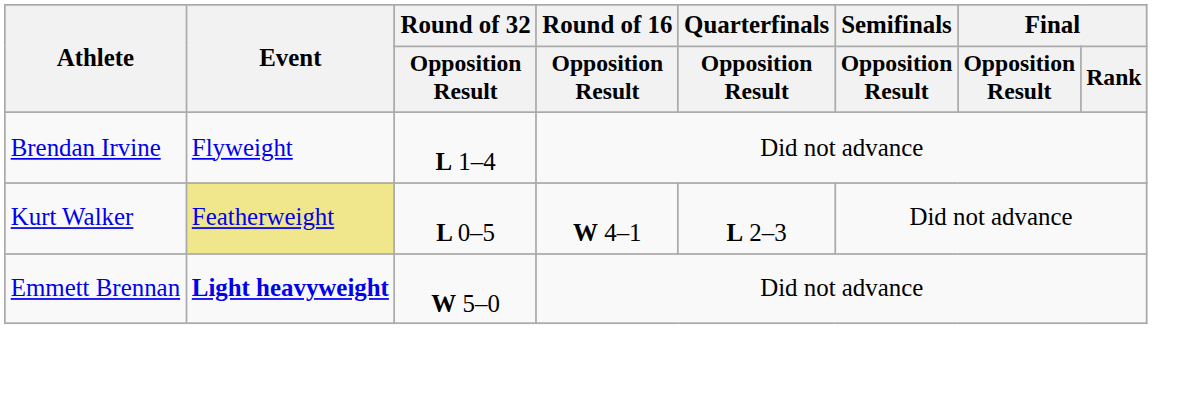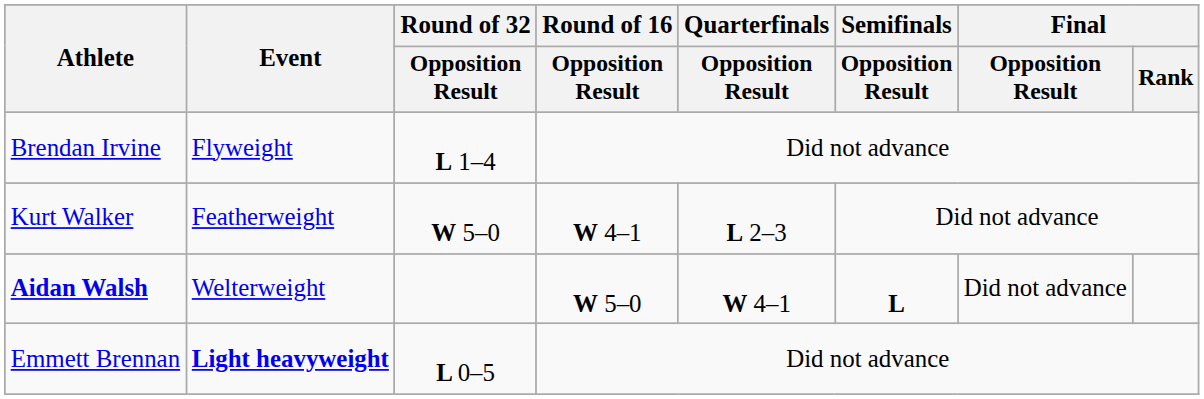(263, 218) khaki background -> (263, 218) no background
(466, 232) L 0–5 -> (466, 232) W 5–0
+ row: (79, 288)
(466, 303) W 5–0 -> (466, 373) L 0–5
